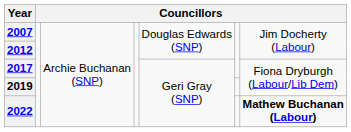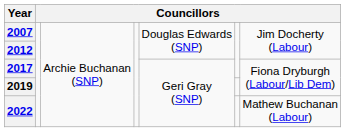(293, 111) bold -> (290, 111) normal
